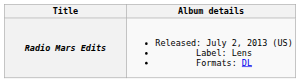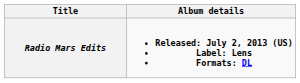(211, 53) normal -> (211, 53) bold
